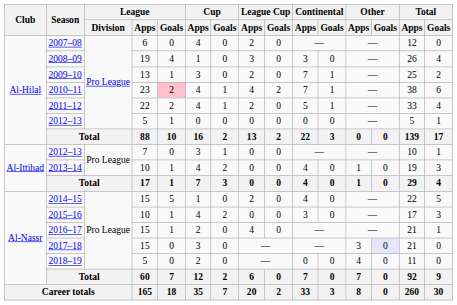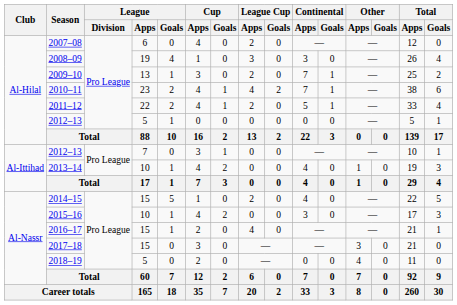(172, 90) pink background -> (172, 90) no background
(385, 246) lavender background -> (385, 246) no background
